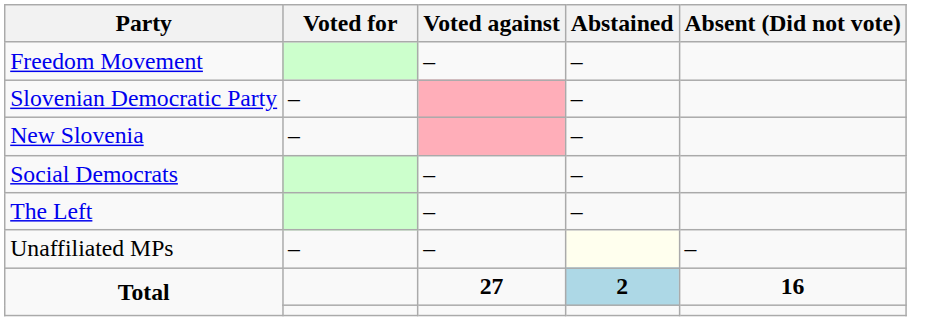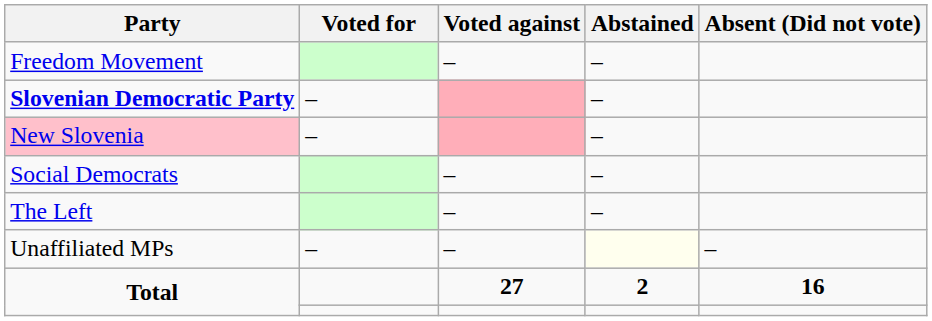(144, 98) normal -> (152, 98) bold
(77, 135) no background -> (77, 135) pink background
(622, 286) lightblue background -> (642, 286) no background
